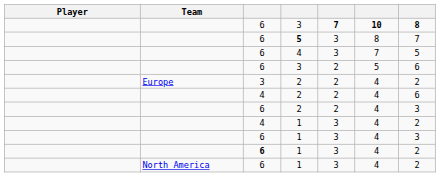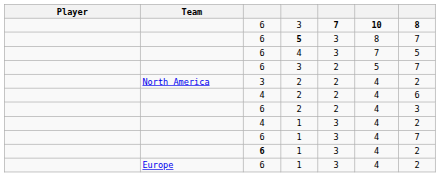(417, 67) 6 -> (417, 67) 7
(158, 81) Europe -> (176, 81) North America
(417, 137) 3 -> (417, 137) 7
(176, 165) North America -> (158, 165) Europe
